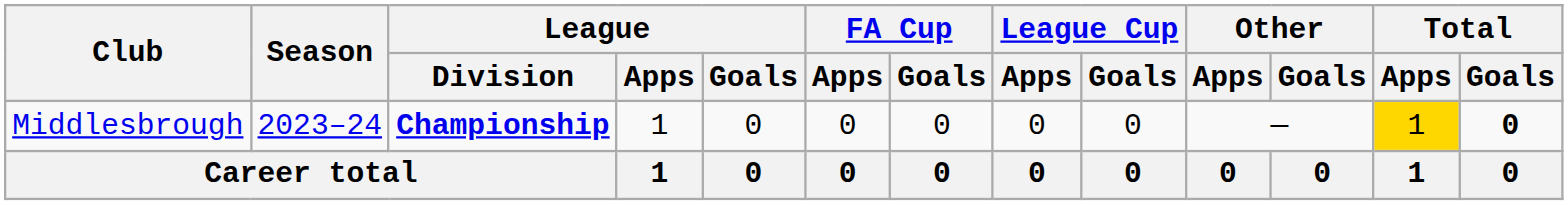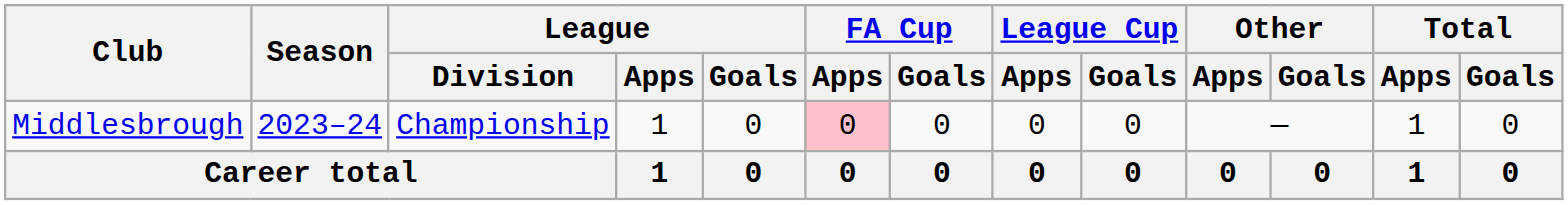(503, 126) bold -> (503, 126) normal
(848, 126) no background -> (848, 126) pink background
(1416, 126) gold background -> (1416, 126) no background
(1511, 126) bold -> (1511, 126) normal
